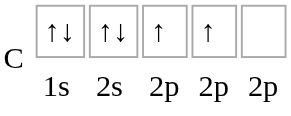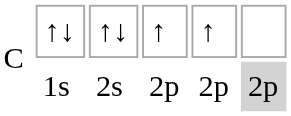(263, 86) no background -> (263, 86) lightgrey background
